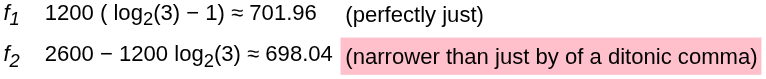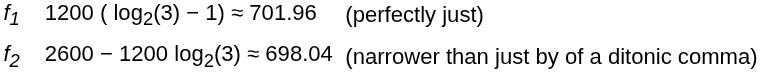(551, 56) pink background -> (551, 56) no background
